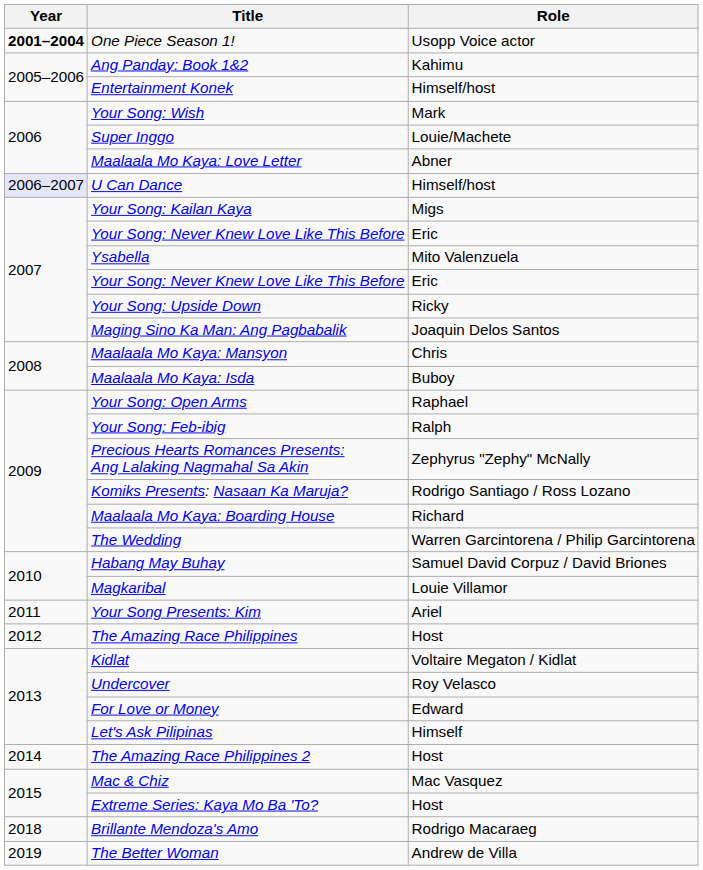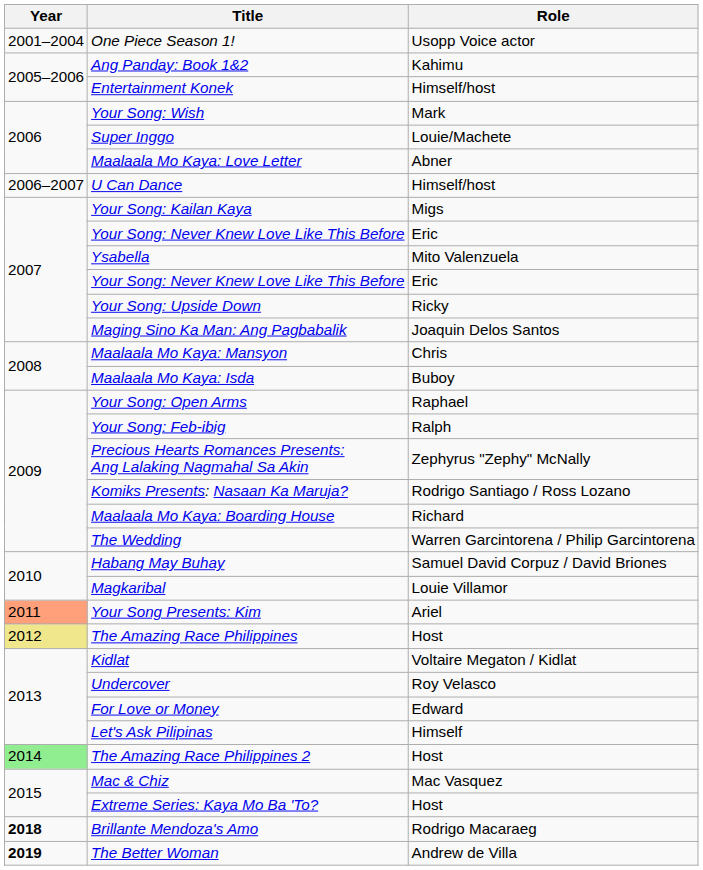(46, 40) bold -> (46, 40) normal
(46, 185) lavender background -> (46, 185) no background
(24, 612) no background -> (24, 612) lightsalmon background
(25, 636) no background -> (25, 636) khaki background
(25, 756) no background -> (25, 756) lightgreen background
(25, 829) normal -> (25, 829) bold
(25, 853) normal -> (25, 853) bold
